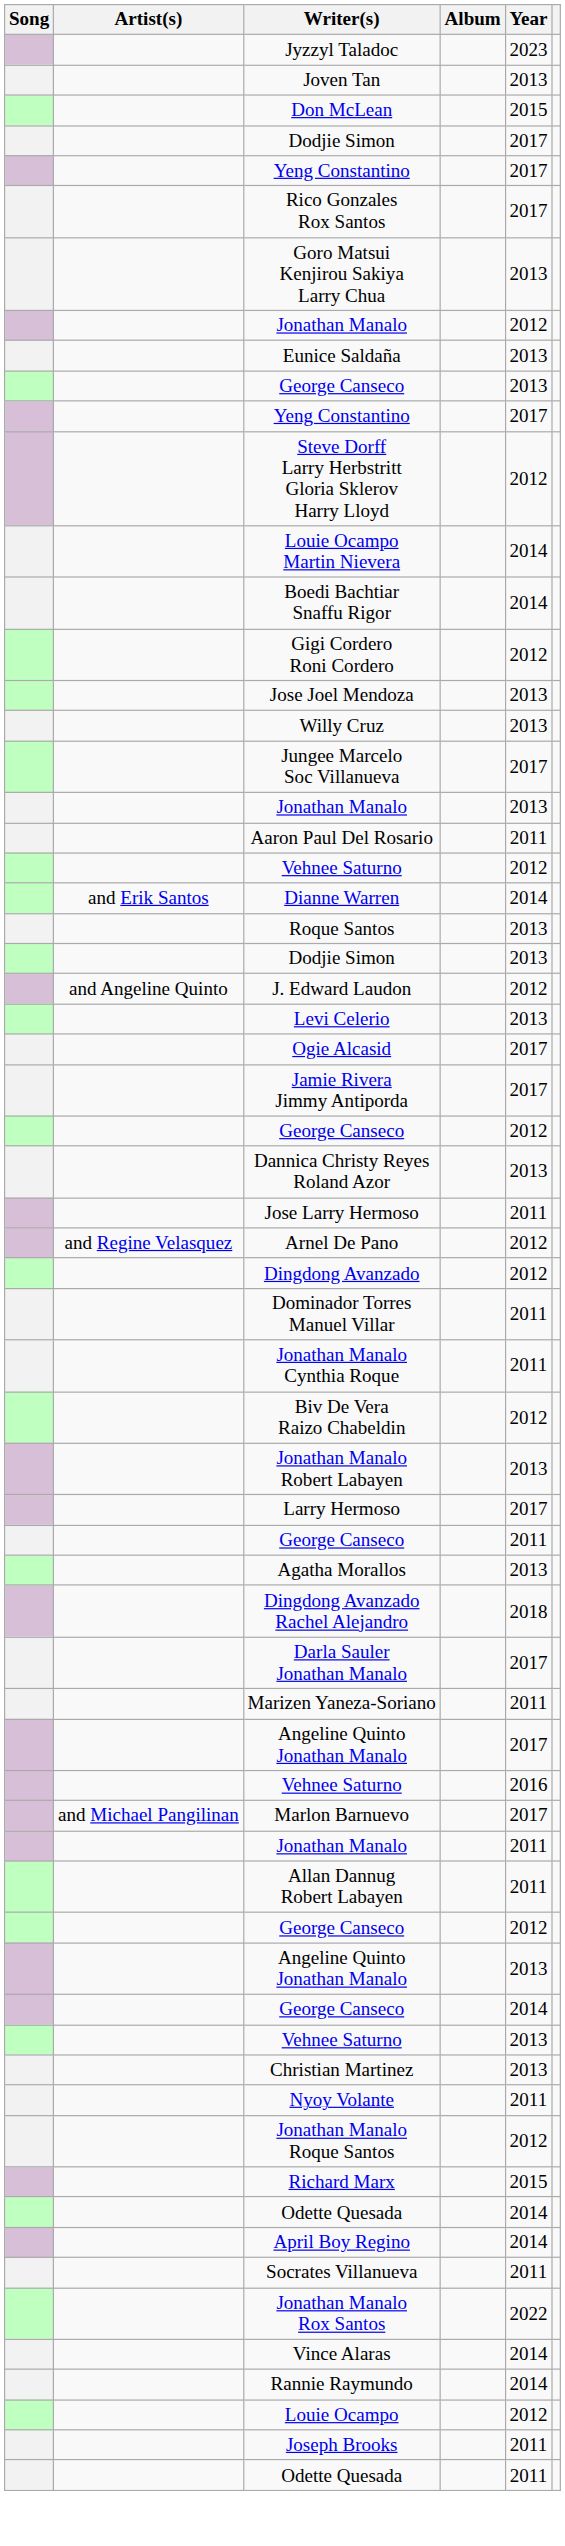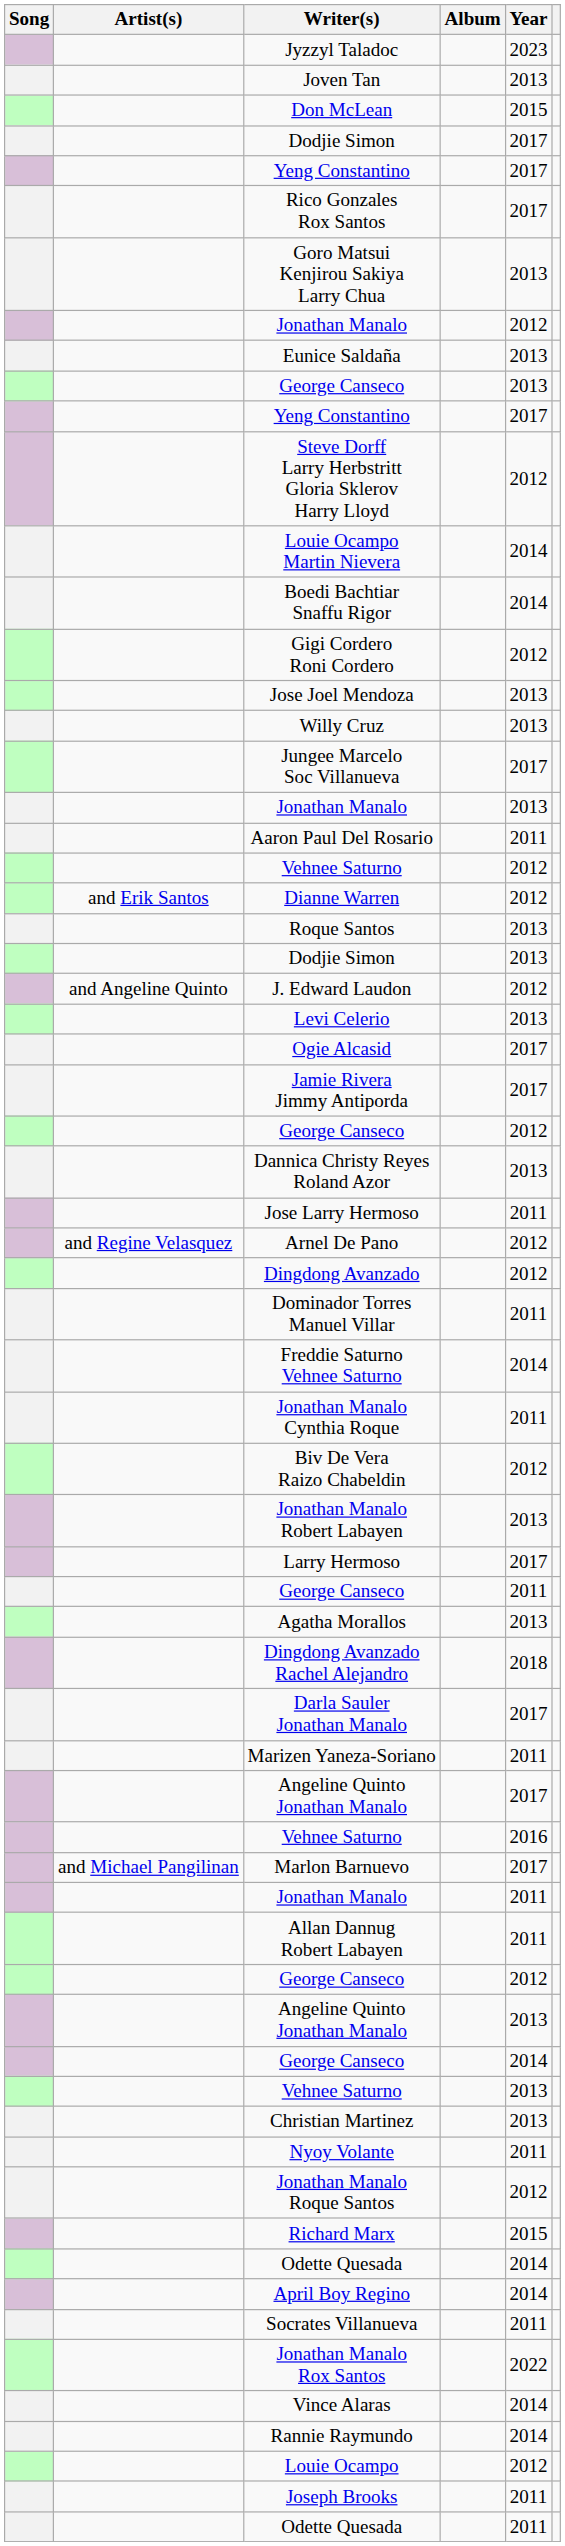(528, 898) 2014 -> (528, 898) 2012
+ row: (148, 1366)
